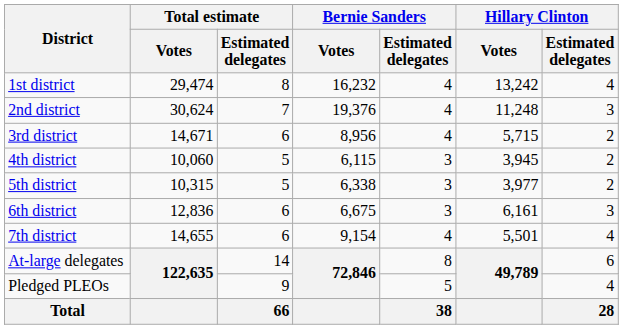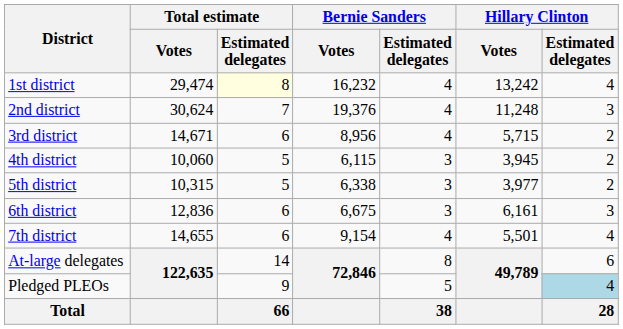(285, 85) no background -> (285, 85) lightyellow background
(610, 286) no background -> (610, 286) lightblue background
